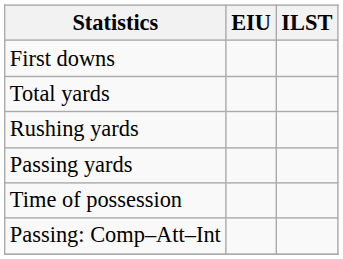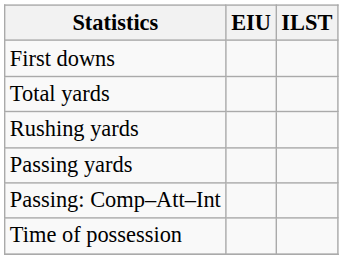rows swapped: (115, 235) <-> (96, 200)
